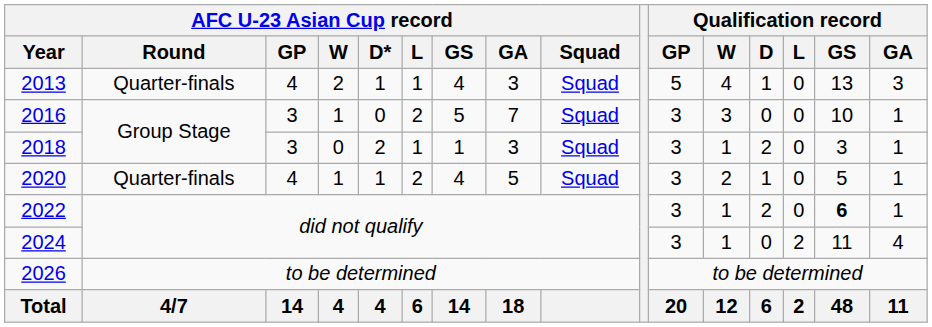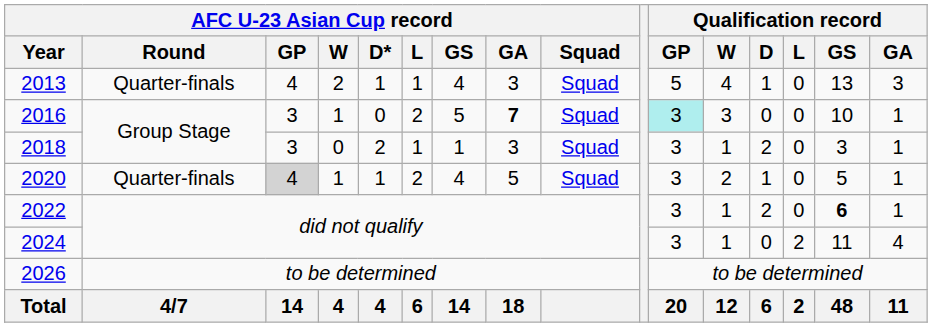(513, 115) normal -> (513, 115) bold
(676, 115) no background -> (676, 115) paleturquoise background
(292, 178) no background -> (292, 178) lightgrey background
